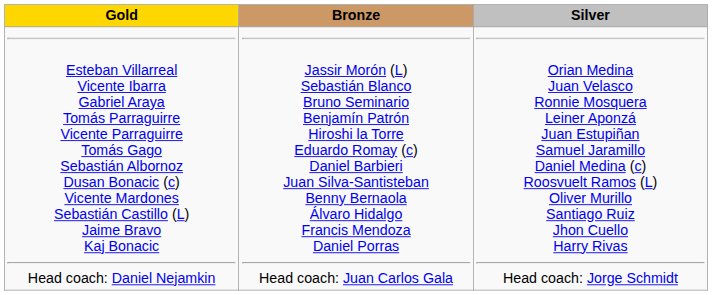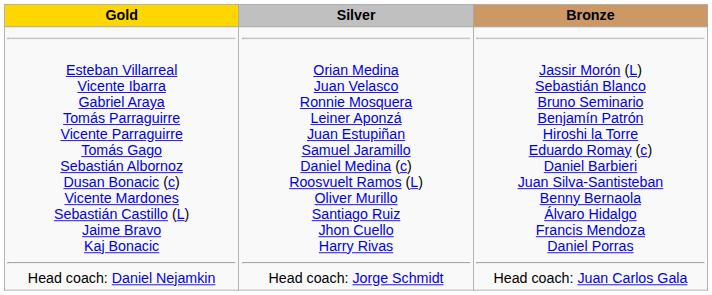columns swapped: (590, 15) <-> (356, 15)
